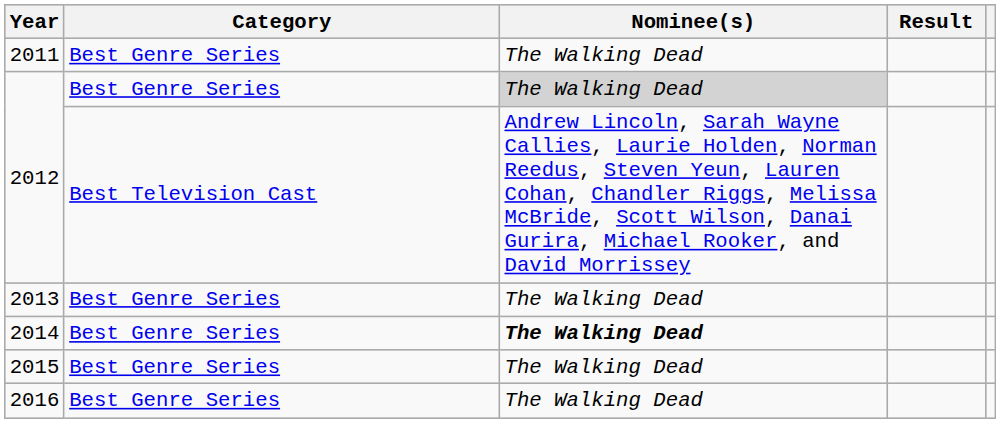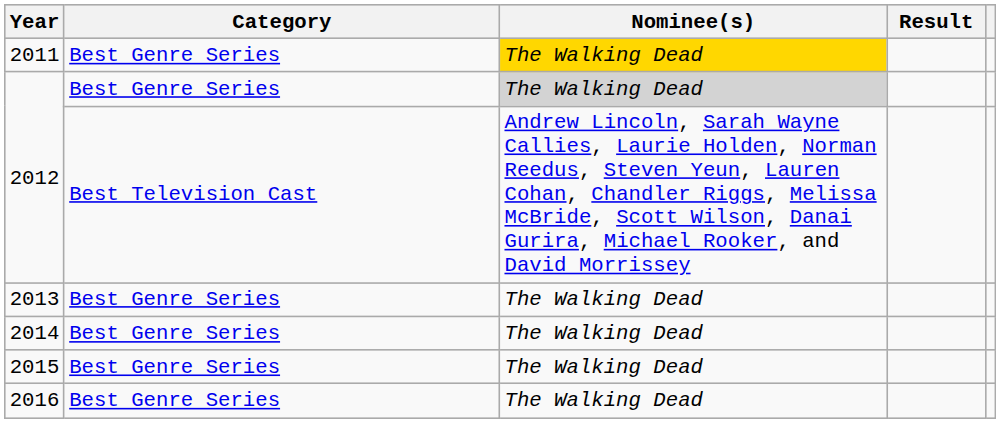(604, 55) no background -> (604, 55) gold background
(604, 333) bold -> (604, 333) normal
